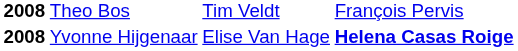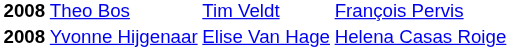(424, 36) bold -> (420, 36) normal
